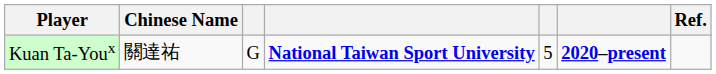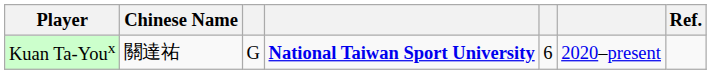(548, 52) 5 -> (548, 52) 6
(614, 52) bold -> (611, 52) normal
